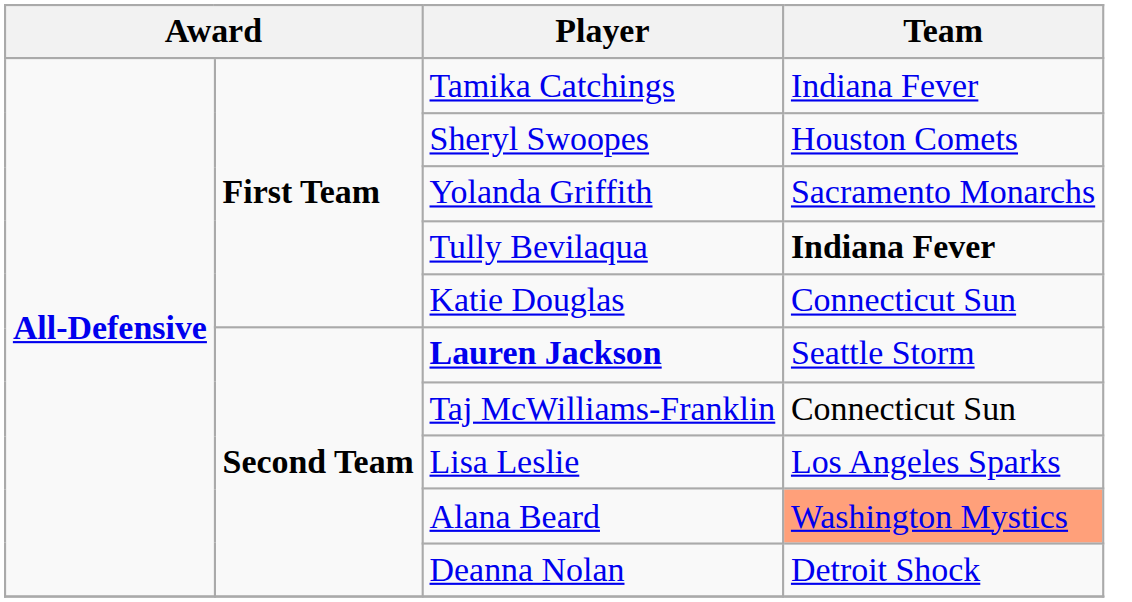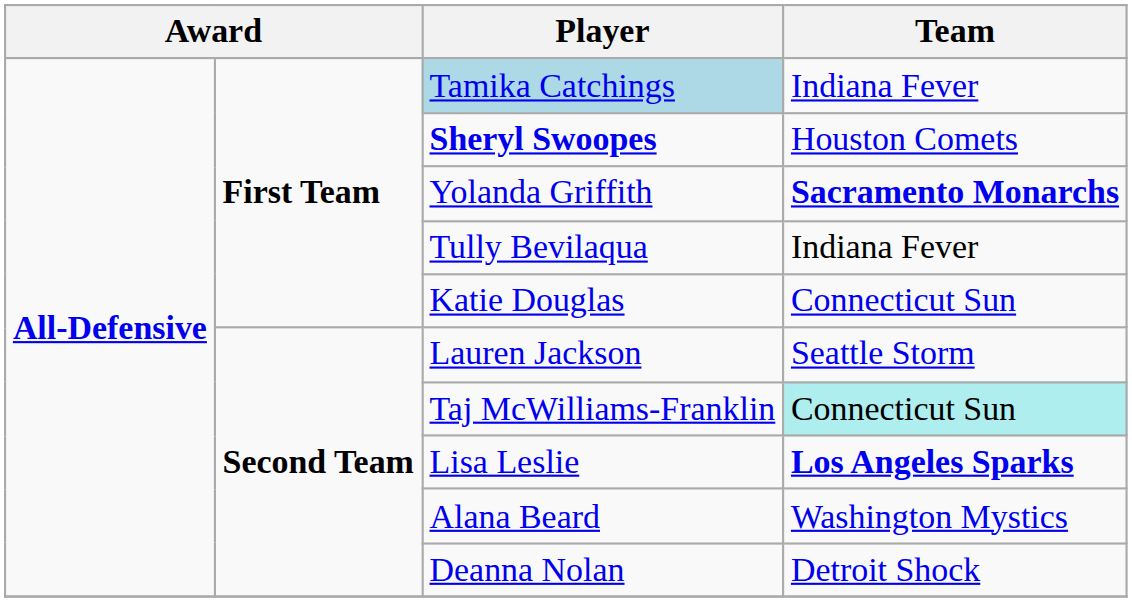(552, 85) no background -> (552, 85) lightblue background
(539, 138) normal -> (543, 138) bold
(943, 192) normal -> (955, 192) bold
(893, 246) bold -> (885, 246) normal
(546, 354) bold -> (535, 354) normal
(904, 407) no background -> (904, 407) paleturquoise background
(926, 461) normal -> (932, 461) bold
(929, 515) lightsalmon background -> (929, 515) no background
